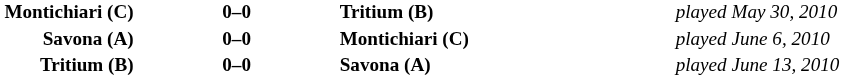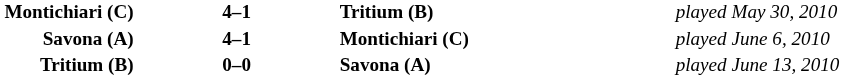(237, 11) 0–0 -> (237, 11) 4–1
(237, 38) 0–0 -> (237, 38) 4–1
